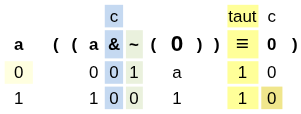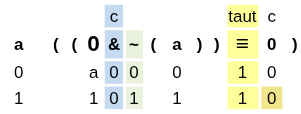(94, 44) a -> (94, 44) 0
(177, 44) 0 -> (177, 44) a
(19, 72) lightyellow background -> (19, 72) no background
(94, 72) 0 -> (94, 72) a
(134, 72) 1 -> (134, 72) 0
(177, 72) a -> (177, 72) 0
(134, 98) 0 -> (134, 98) 1
